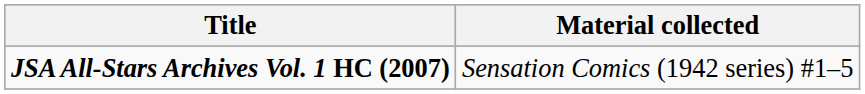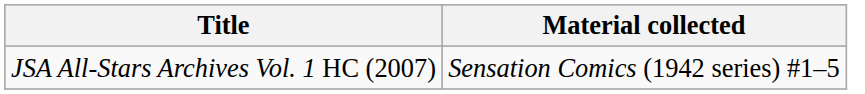(230, 67) bold -> (223, 67) normal
